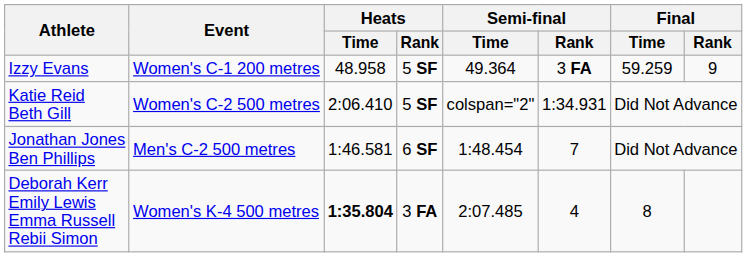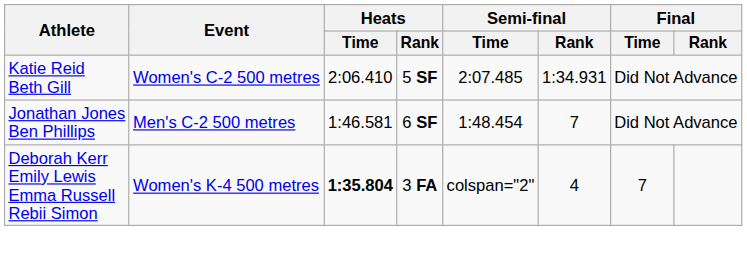- row: (48, 69)
(490, 104) colspan="2" -> (490, 78) 2:07.485
(490, 212) 2:07.485 -> (490, 186) colspan="2"
(647, 212) 8 -> (642, 186) 7
